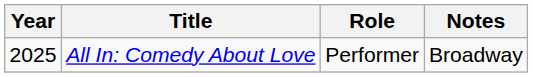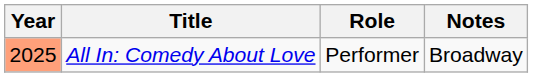(33, 54) no background -> (33, 54) lightsalmon background
